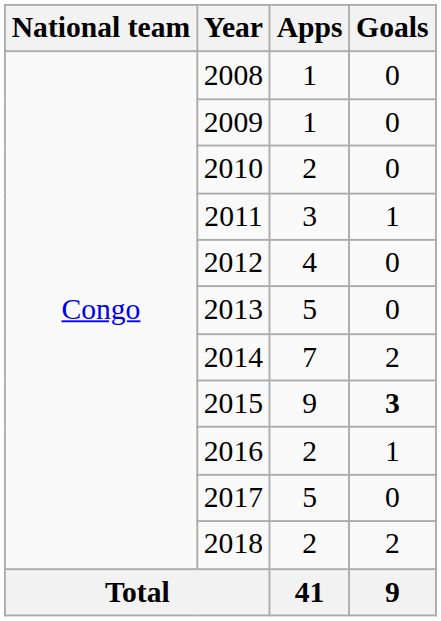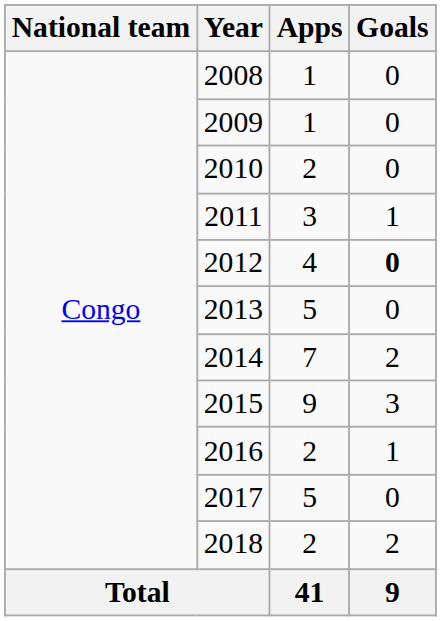(392, 262) normal -> (392, 262) bold
(392, 403) bold -> (392, 403) normal
